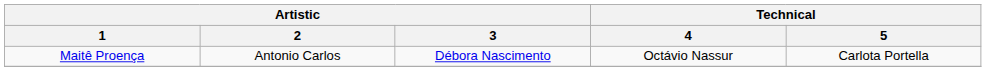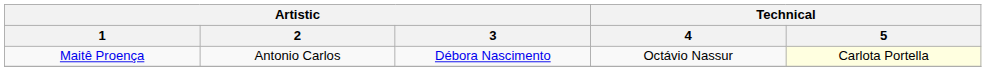(884, 57) no background -> (884, 57) lightyellow background
